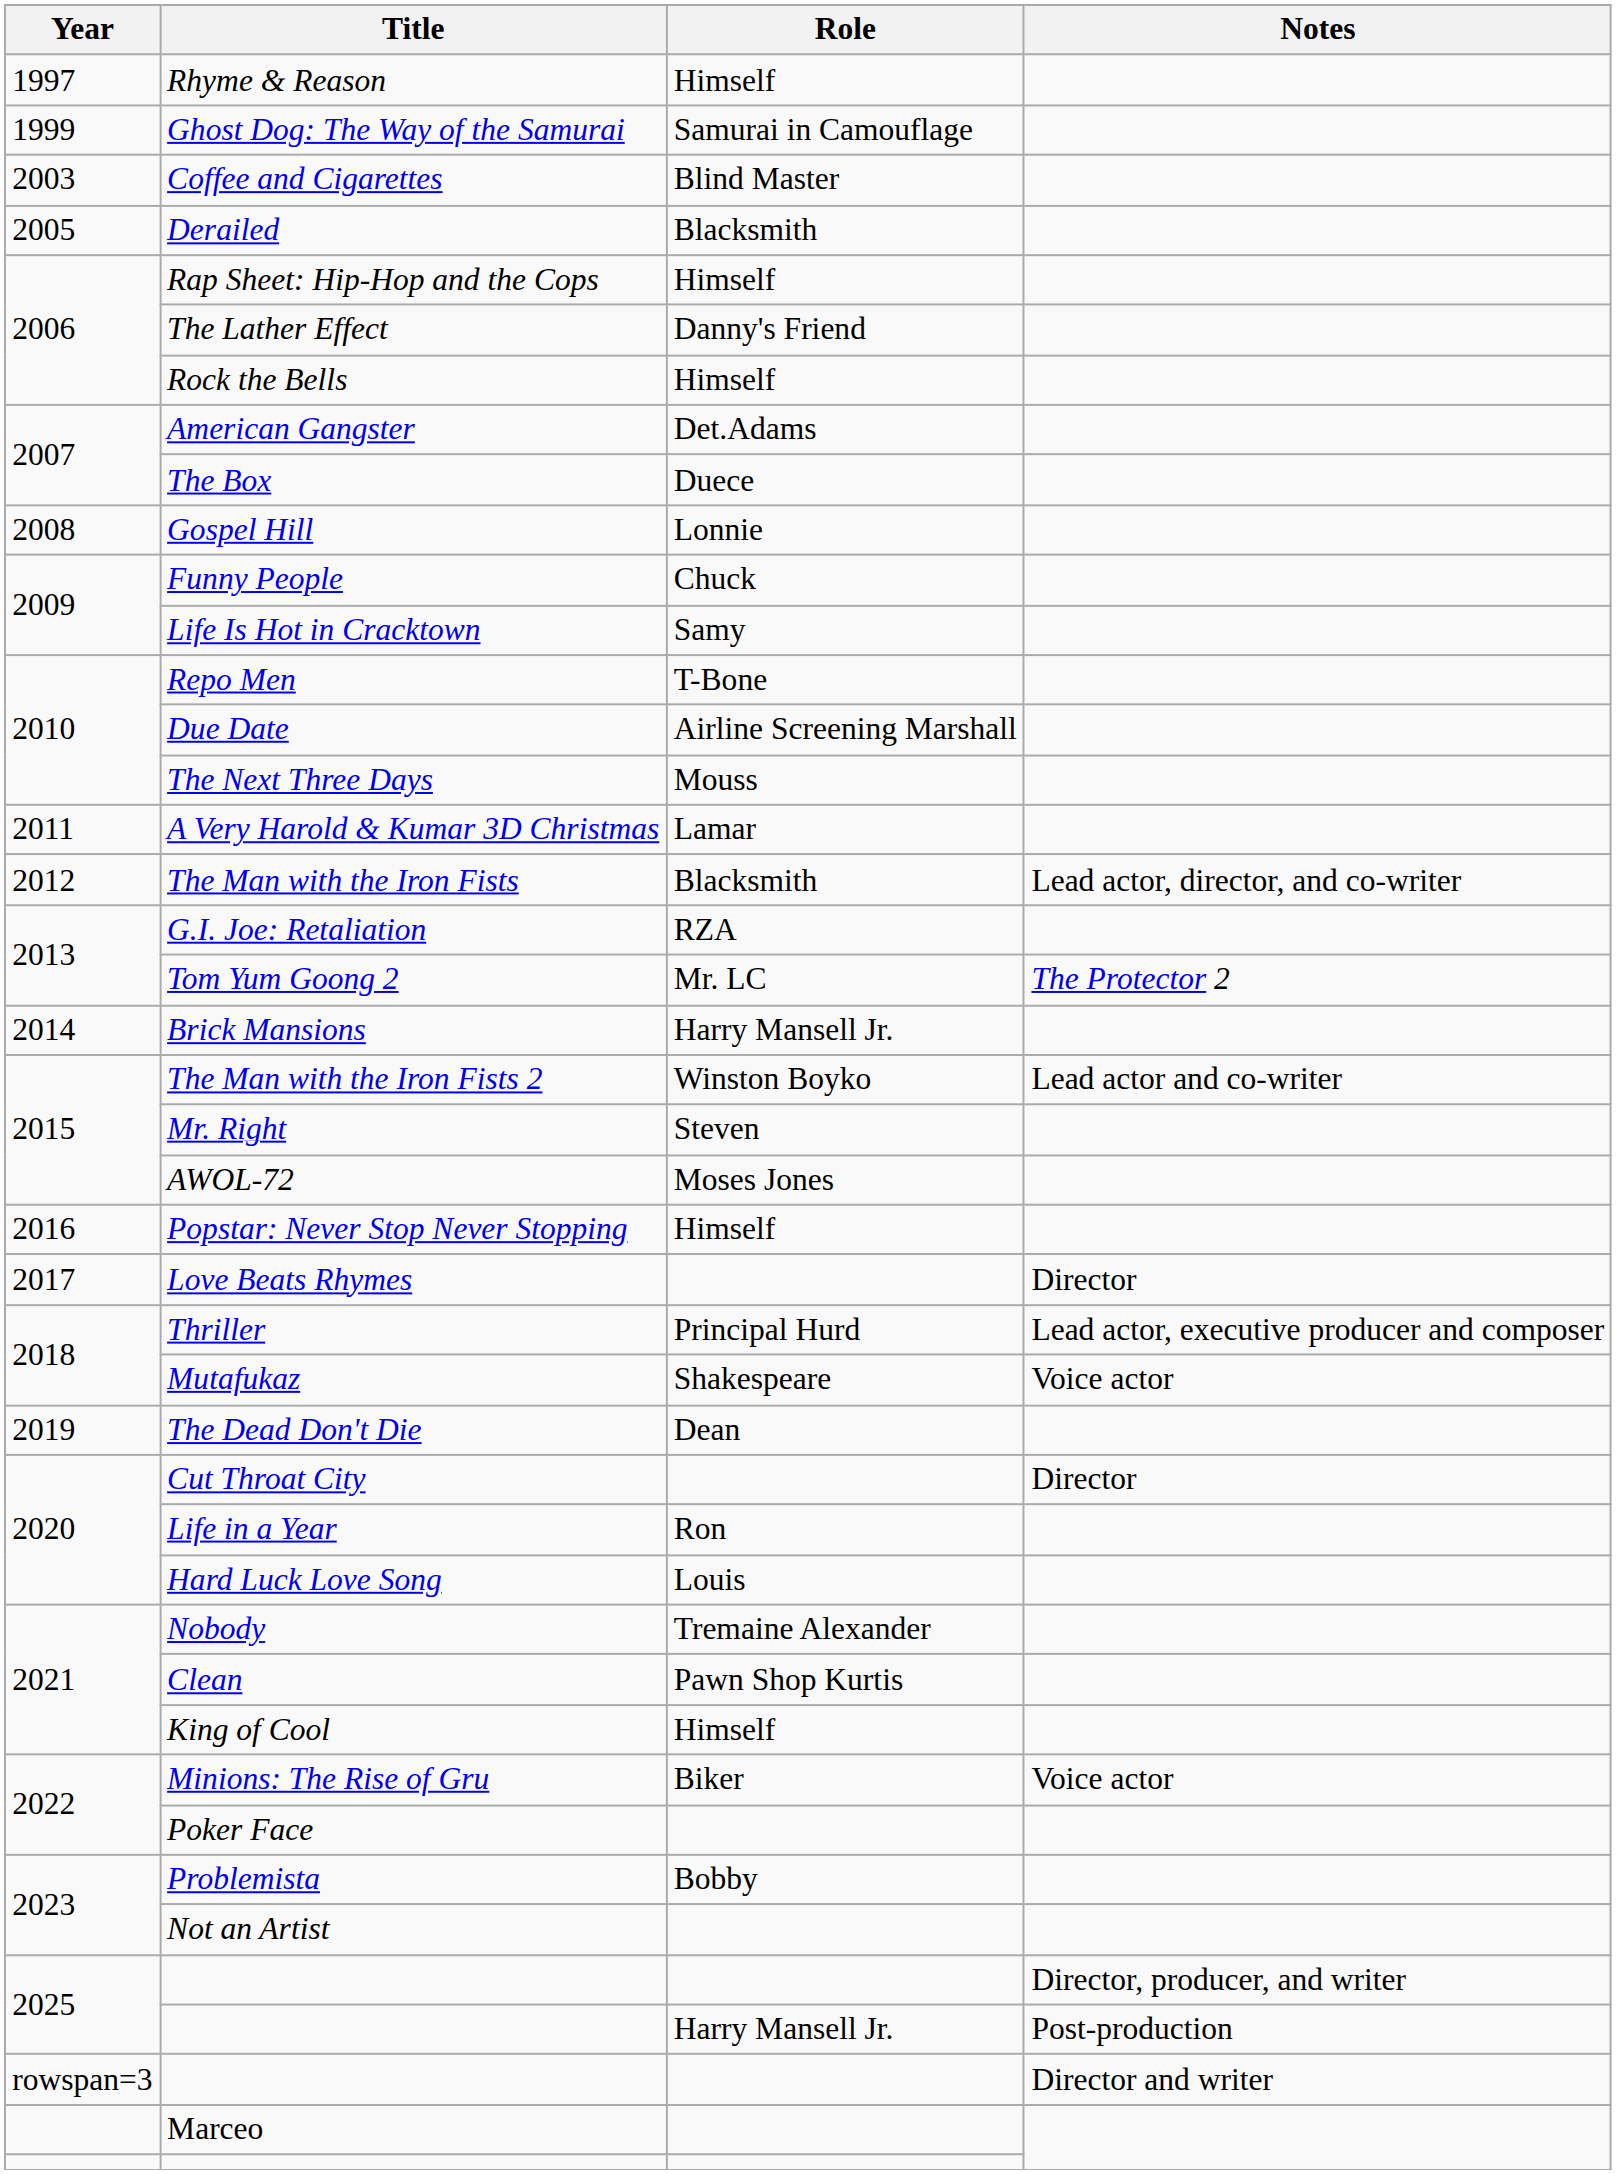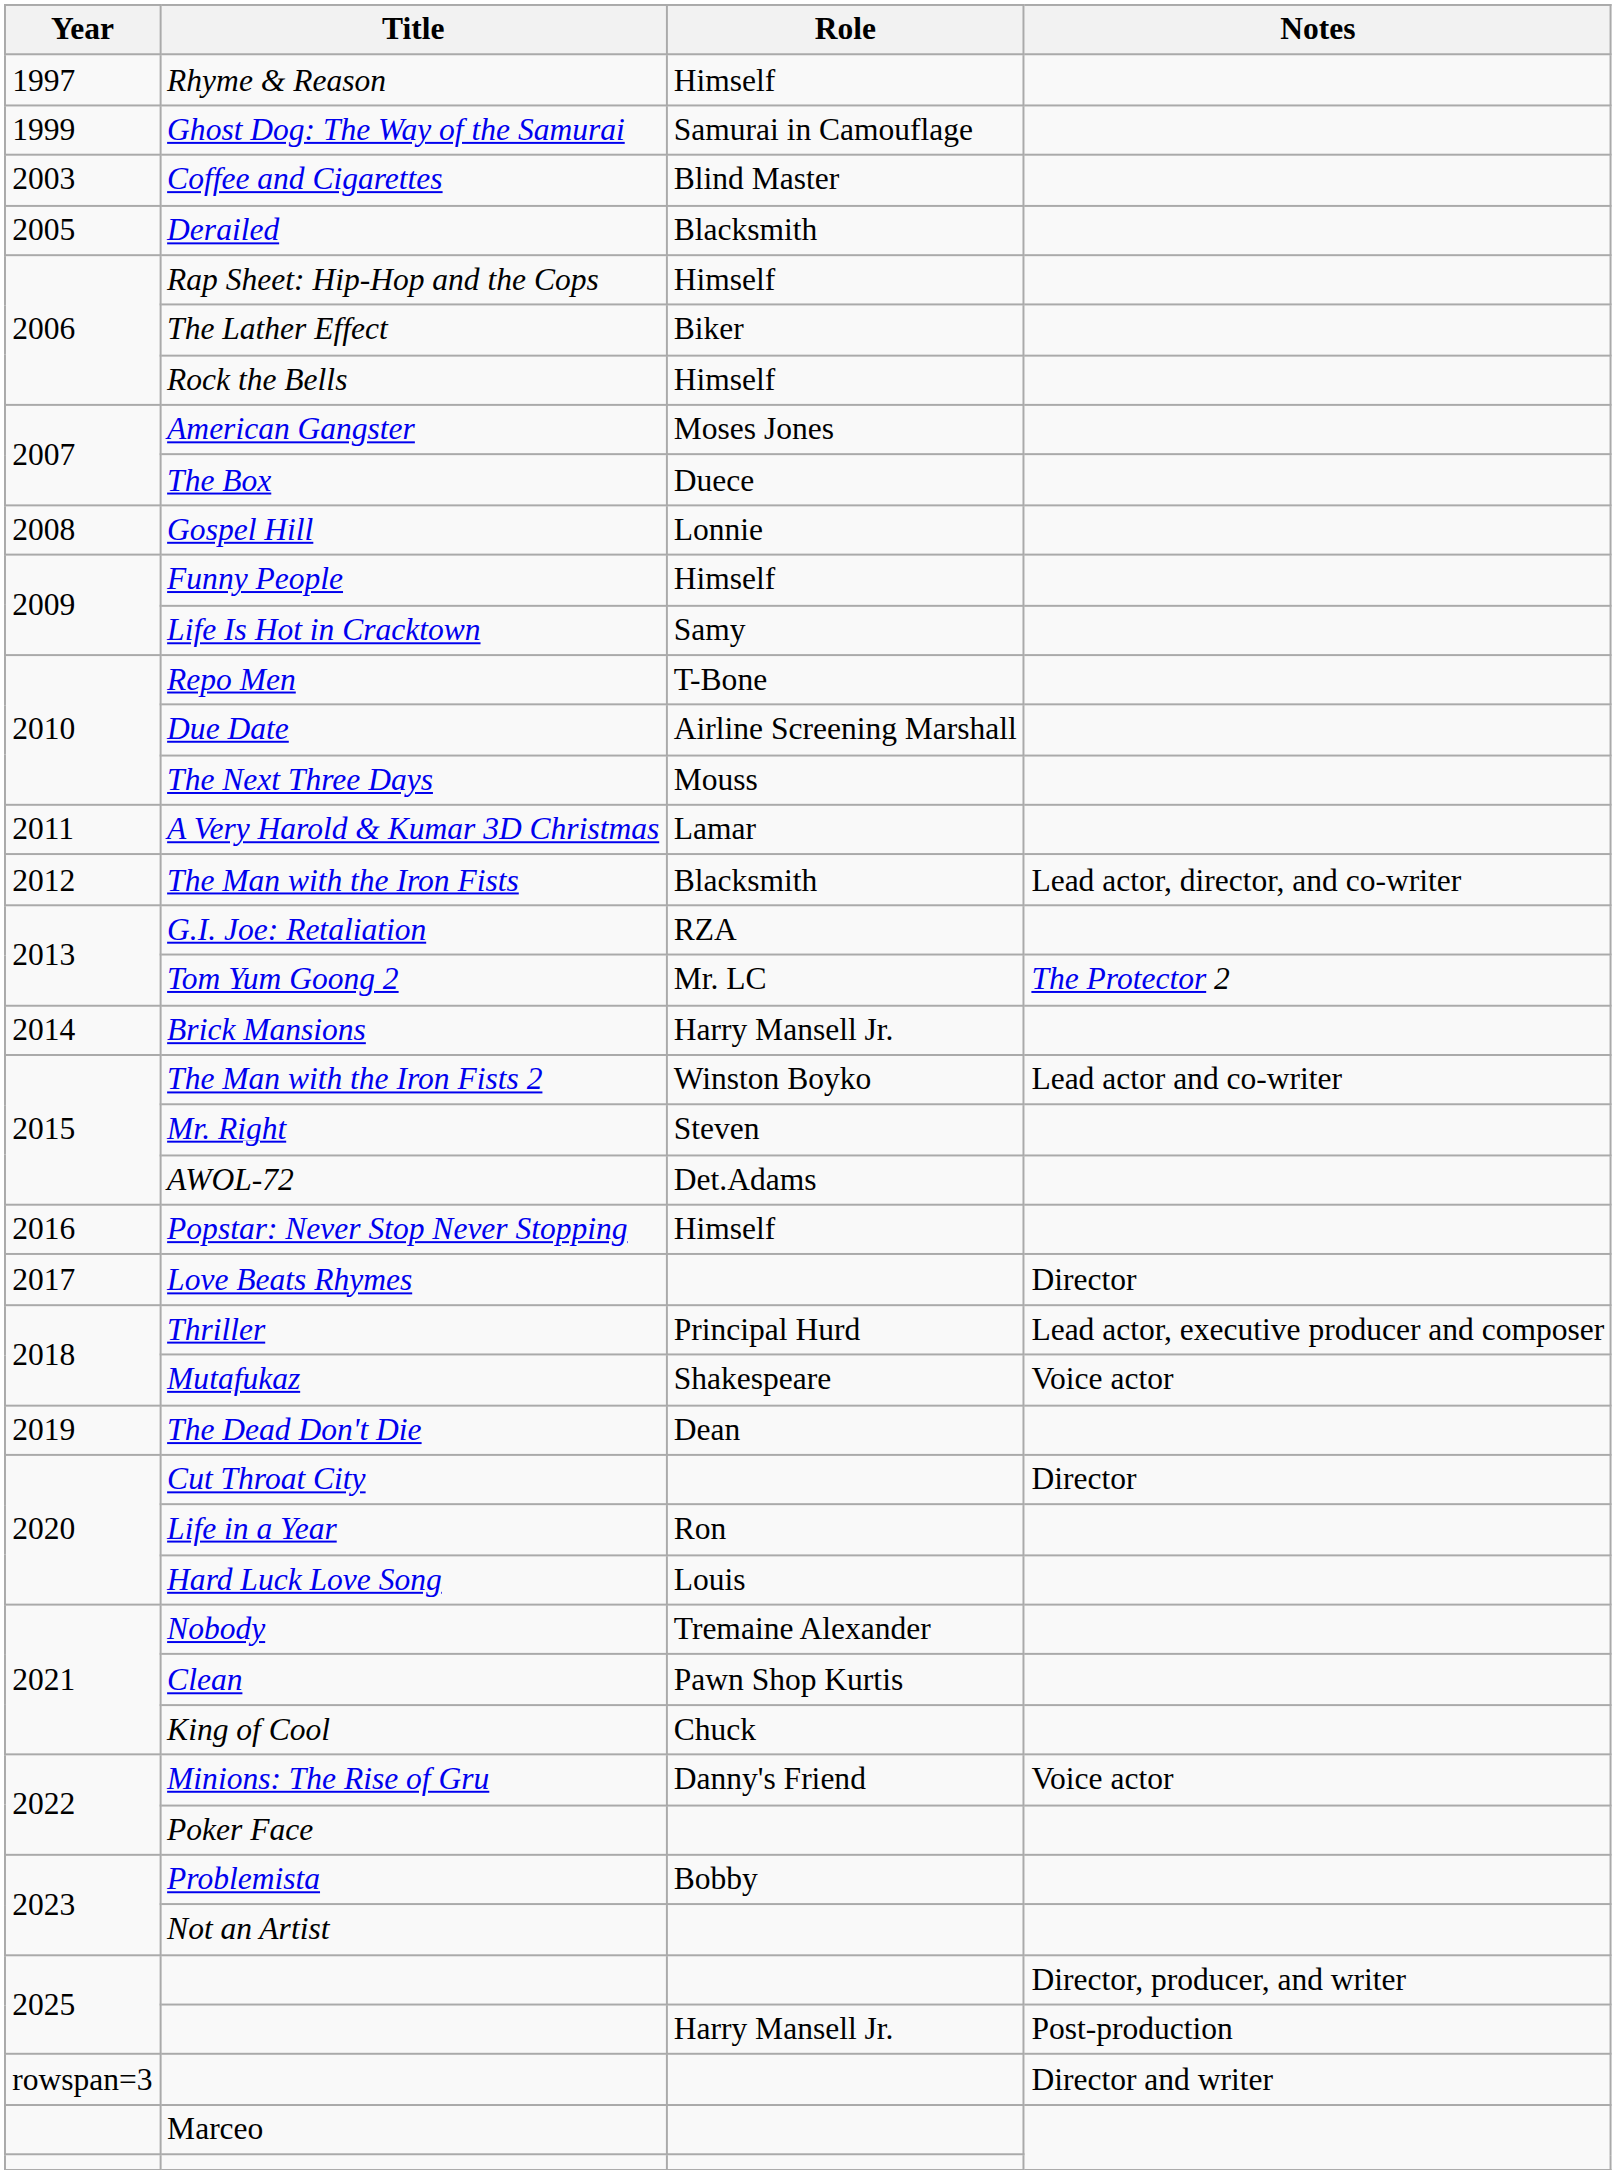(770, 329) Danny's Friend -> (709, 329) Biker
(745, 429) Det.Adams -> (754, 429) Moses Jones
(715, 579) Chuck -> (725, 579) Himself
(754, 1179) Moses Jones -> (745, 1179) Det.Adams
(725, 1729) Himself -> (715, 1729) Chuck
(709, 1779) Biker -> (770, 1779) Danny's Friend
